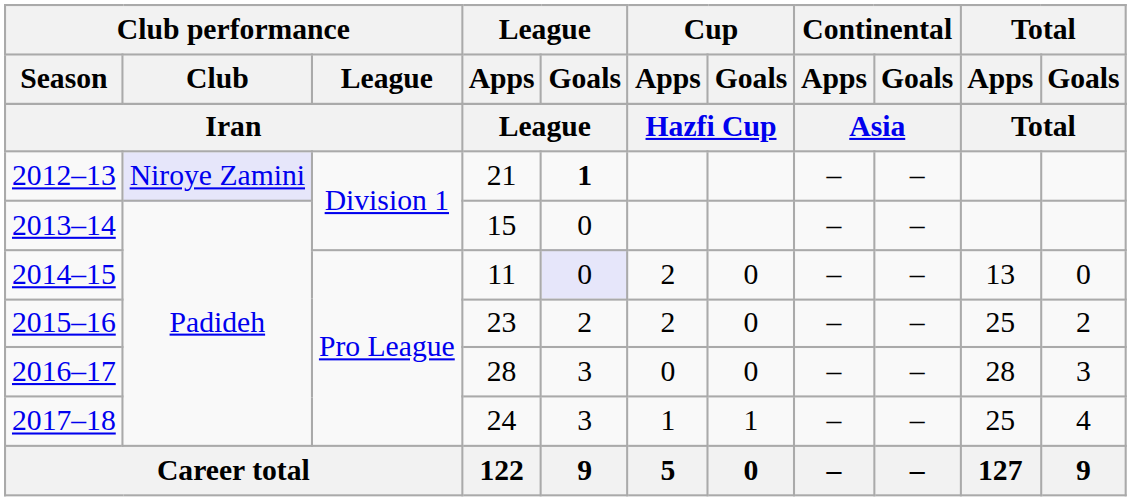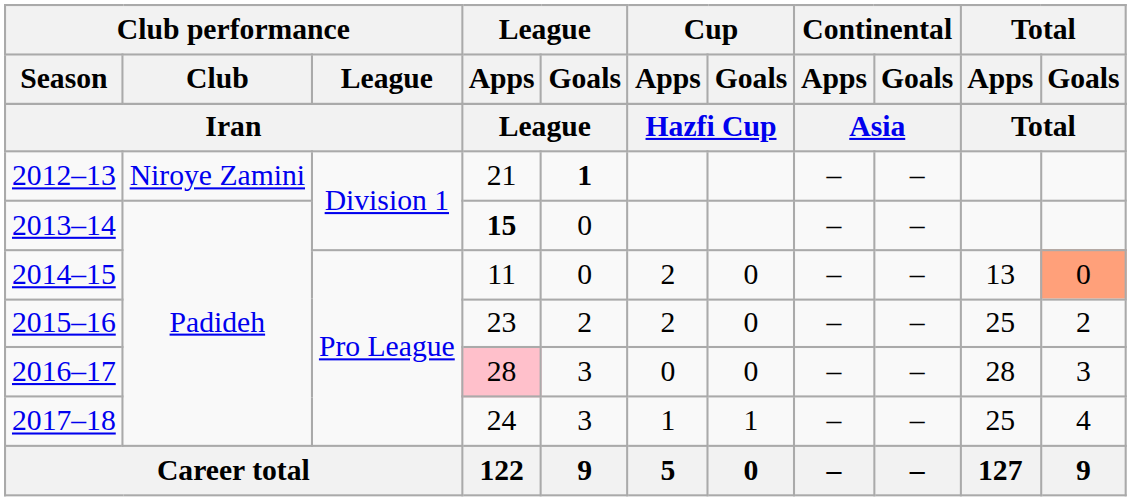(217, 176) lavender background -> (217, 176) no background
(502, 225) normal -> (502, 225) bold
(585, 273) lavender background -> (585, 273) no background
(1083, 273) no background -> (1083, 273) lightsalmon background
(502, 371) no background -> (502, 371) pink background
